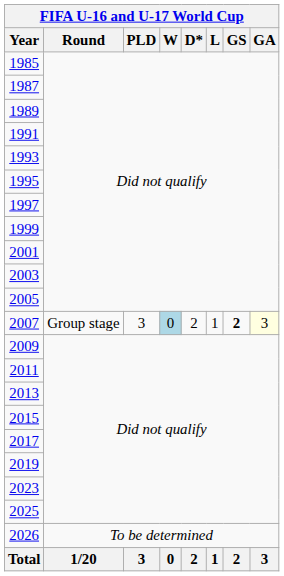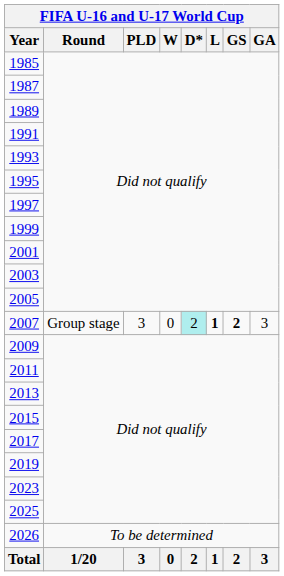(171, 323) lightblue background -> (171, 323) no background
(194, 323) no background -> (194, 323) paleturquoise background
(215, 323) normal -> (215, 323) bold
(265, 323) lightyellow background -> (265, 323) no background
